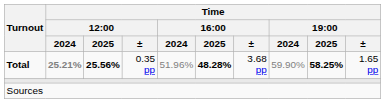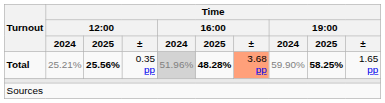(65, 65) bold -> (65, 65) normal
(176, 65) no background -> (176, 65) lightgrey background
(257, 65) no background -> (257, 65) lightsalmon background
